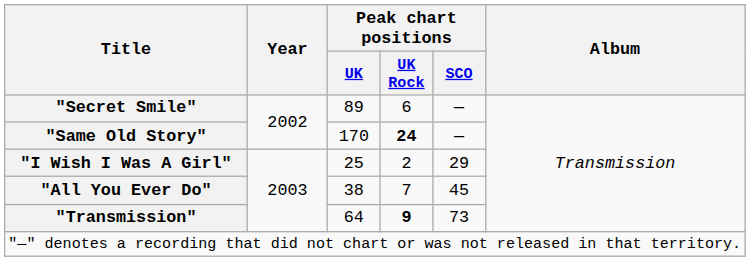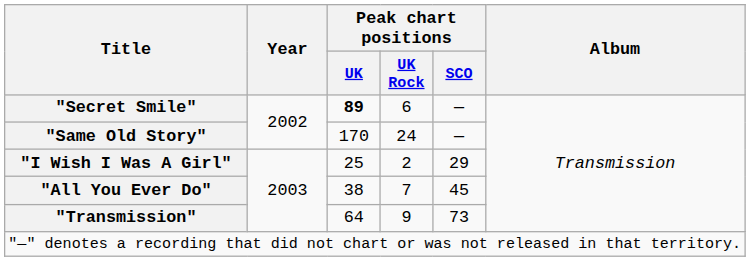(354, 108) normal -> (354, 108) bold
(406, 136) bold -> (406, 136) normal
(406, 218) bold -> (406, 218) normal
